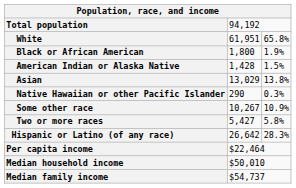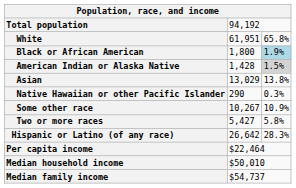(274, 53) no background -> (274, 53) lightblue background
(274, 66) no background -> (274, 66) lightgrey background
